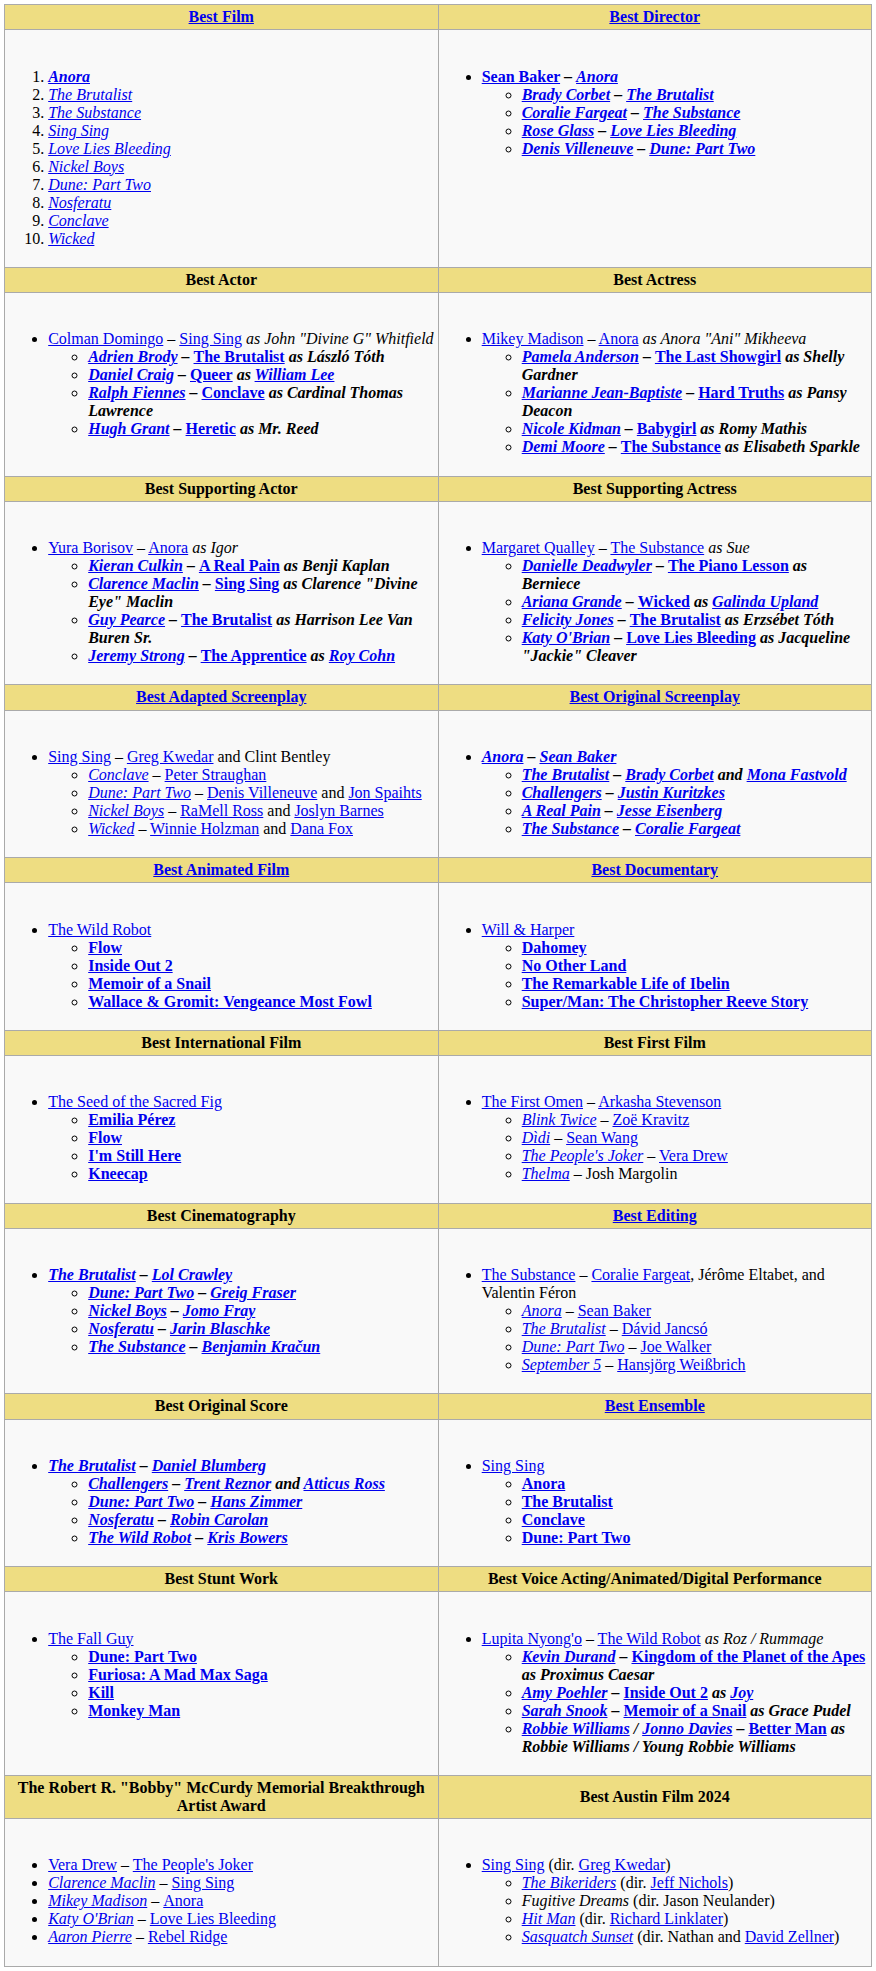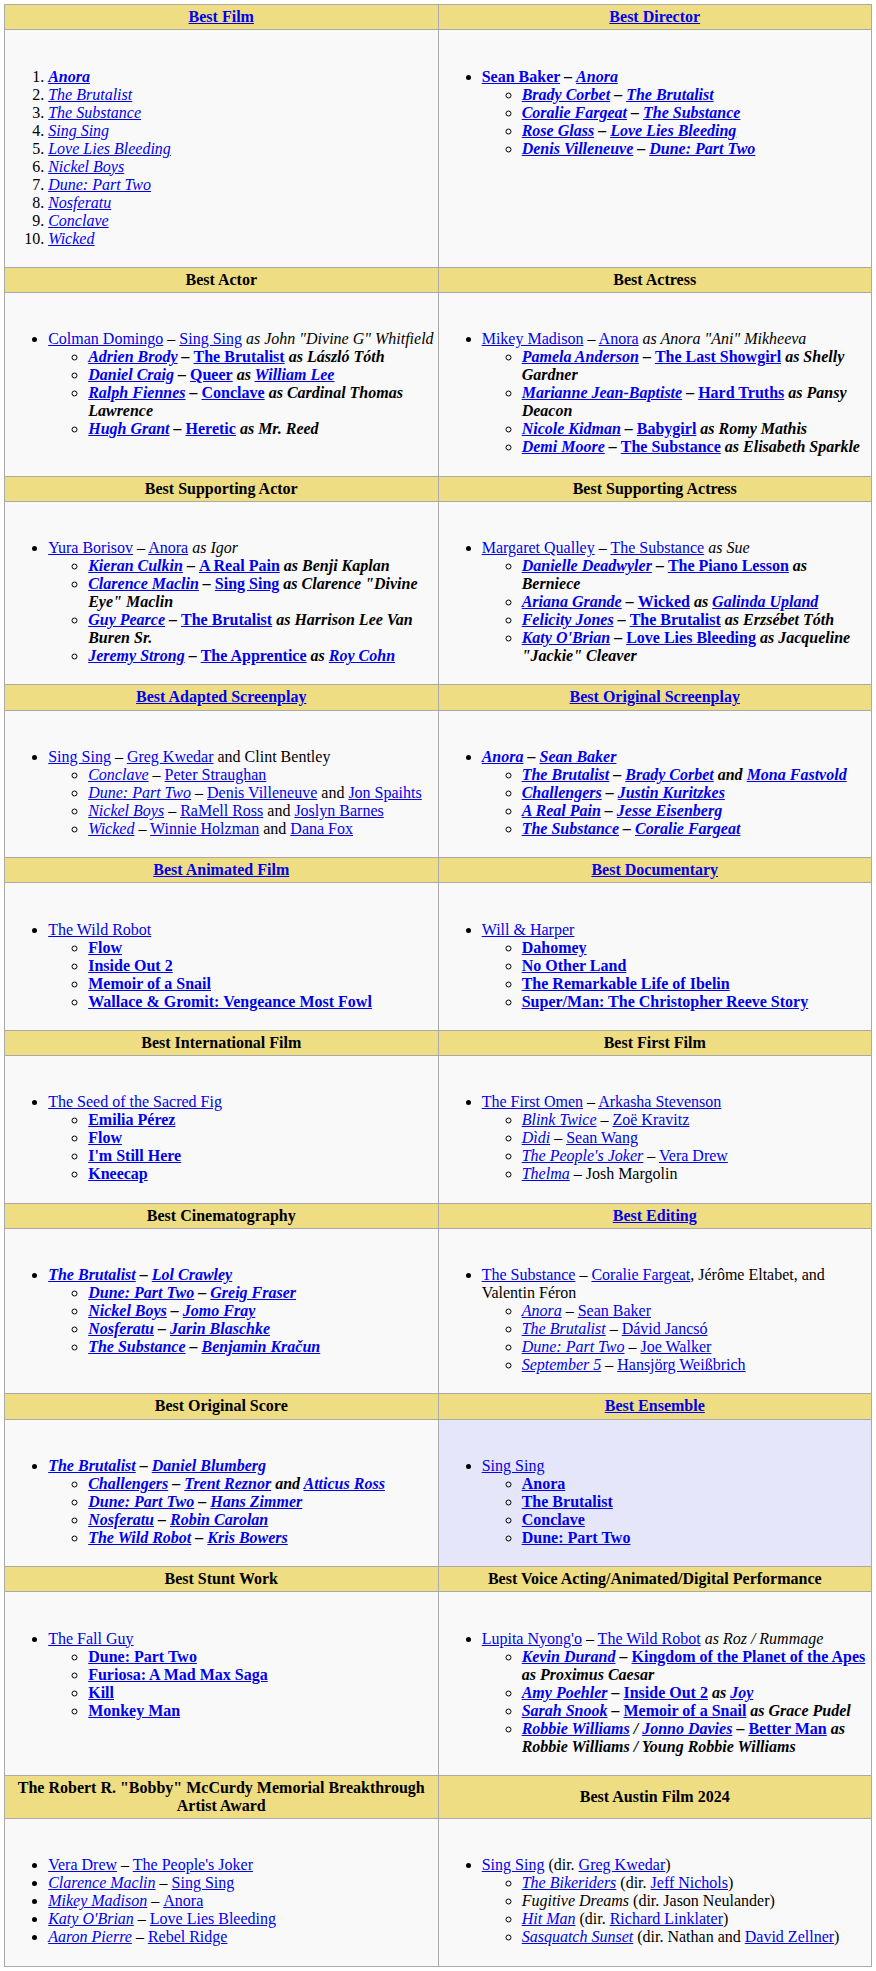(655, 1502) no background -> (655, 1502) lavender background
